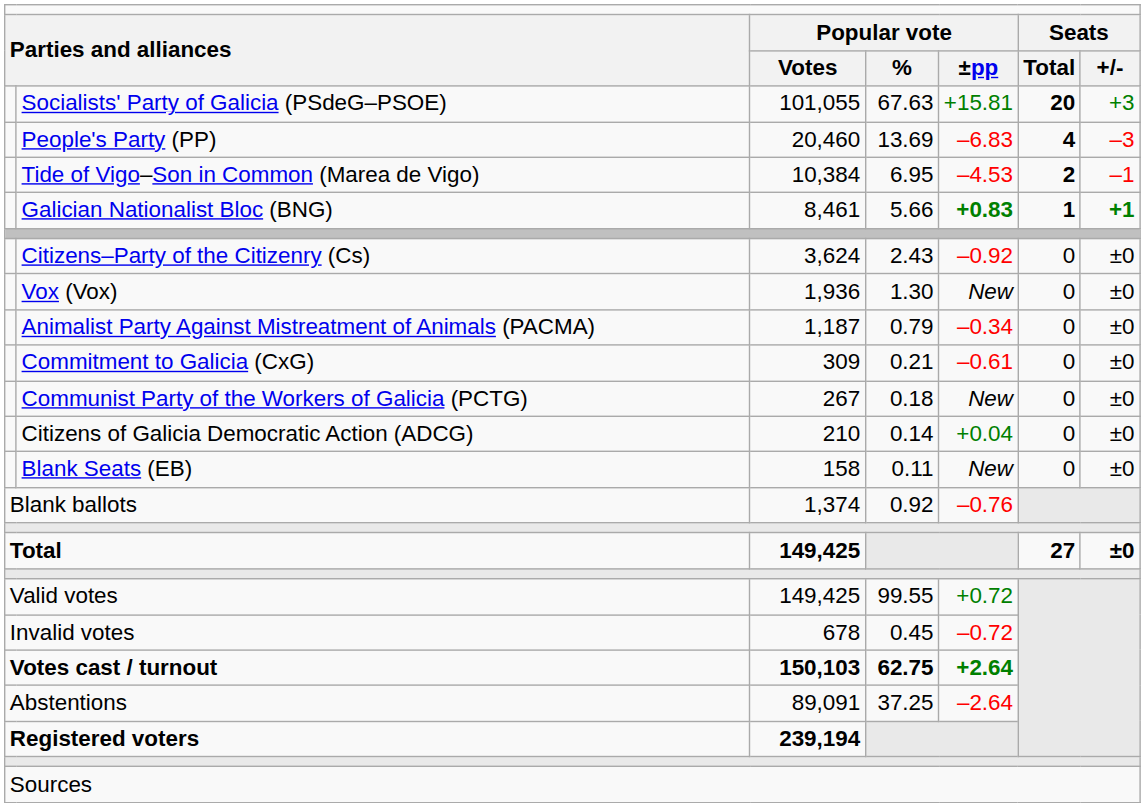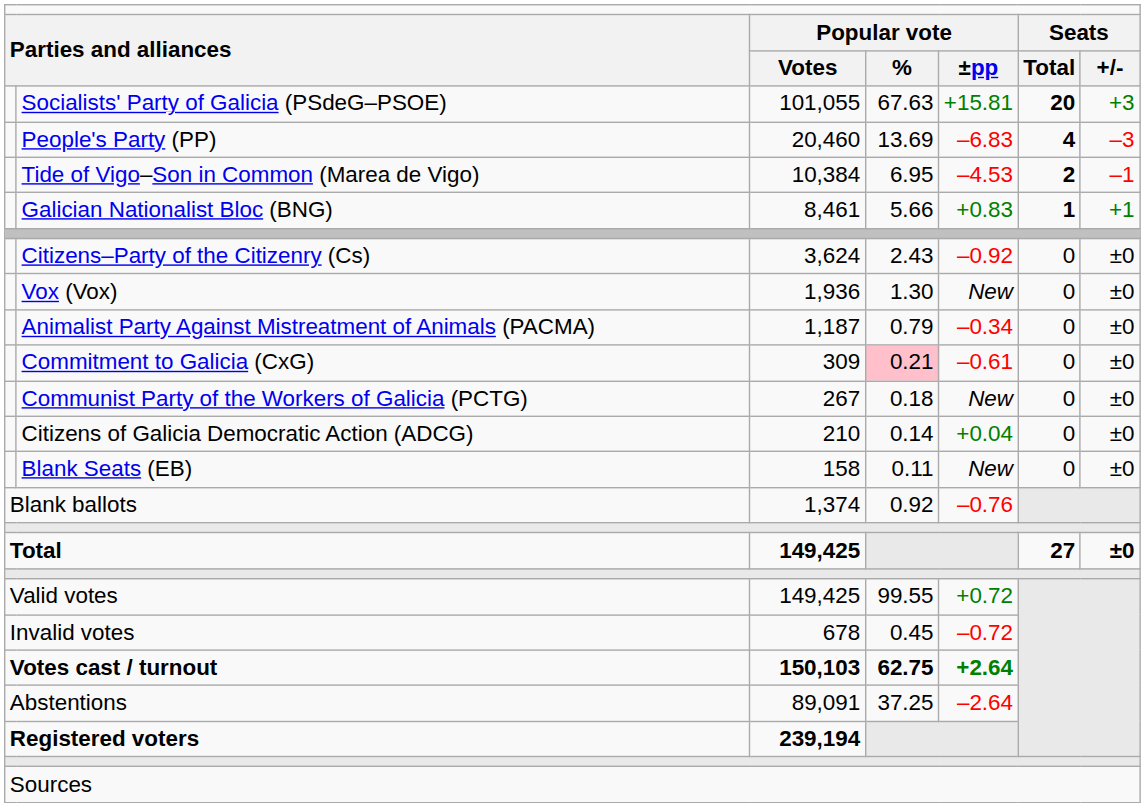(985, 210) bold -> (985, 210) normal
(1122, 210) bold -> (1122, 210) normal
(912, 362) no background -> (912, 362) pink background
